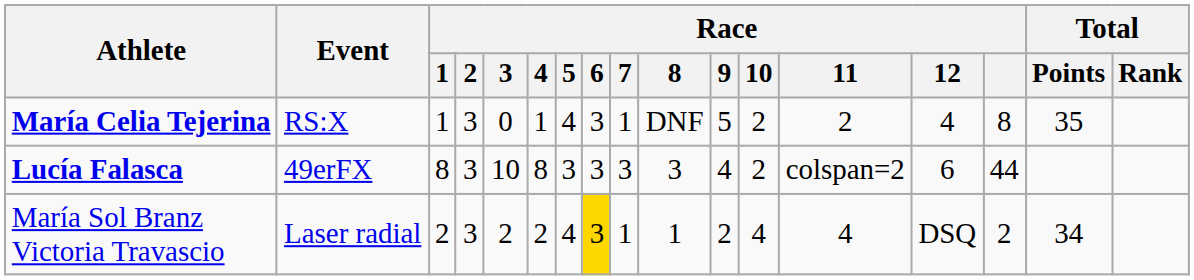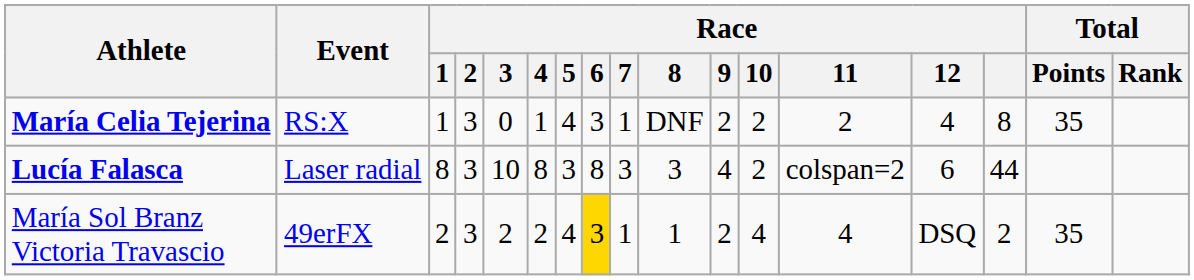(724, 121) 5 -> (724, 121) 2
(328, 169) 49erFX -> (353, 169) Laser radial
(597, 169) 3 -> (597, 169) 8
(353, 234) Laser radial -> (328, 234) 49erFX
(1069, 234) 34 -> (1069, 234) 35
